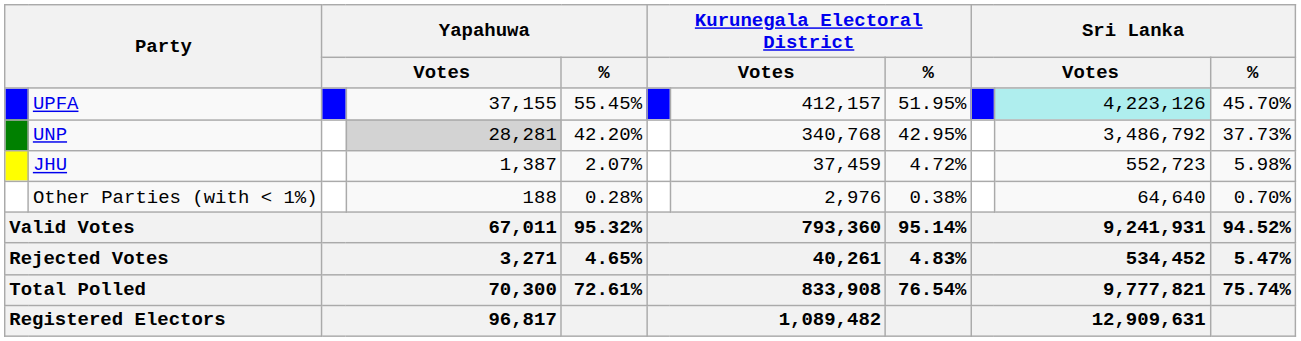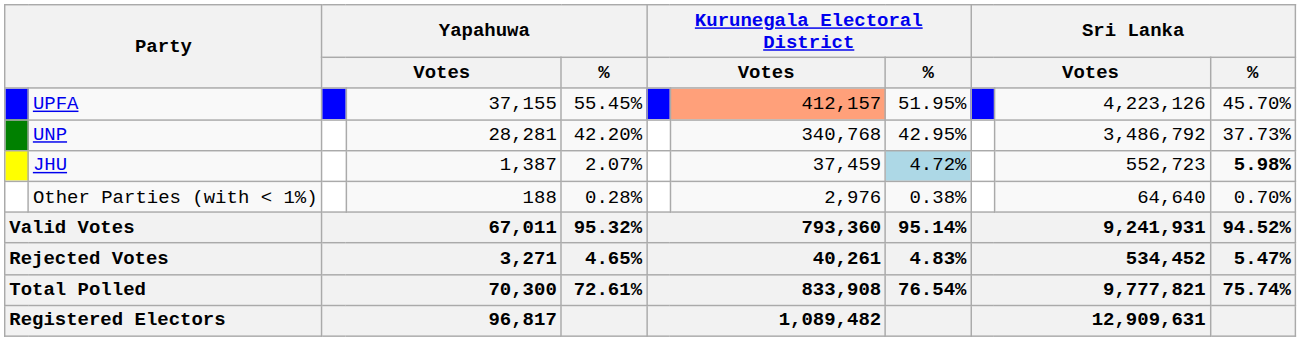(841, 104) no background -> (841, 104) lightsalmon background
(1154, 104) paleturquoise background -> (1154, 104) no background
(523, 135) lightgrey background -> (523, 135) no background
(938, 166) no background -> (938, 166) lightblue background
(1262, 166) normal -> (1262, 166) bold
